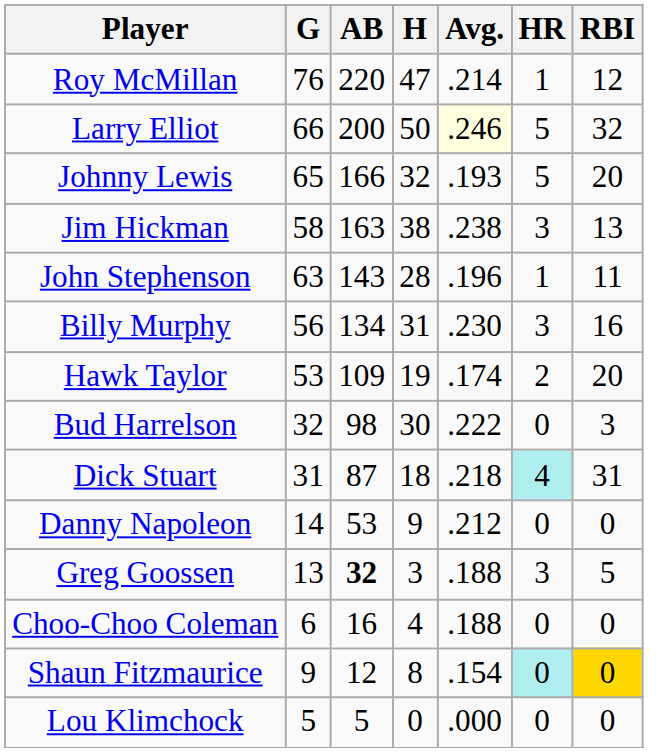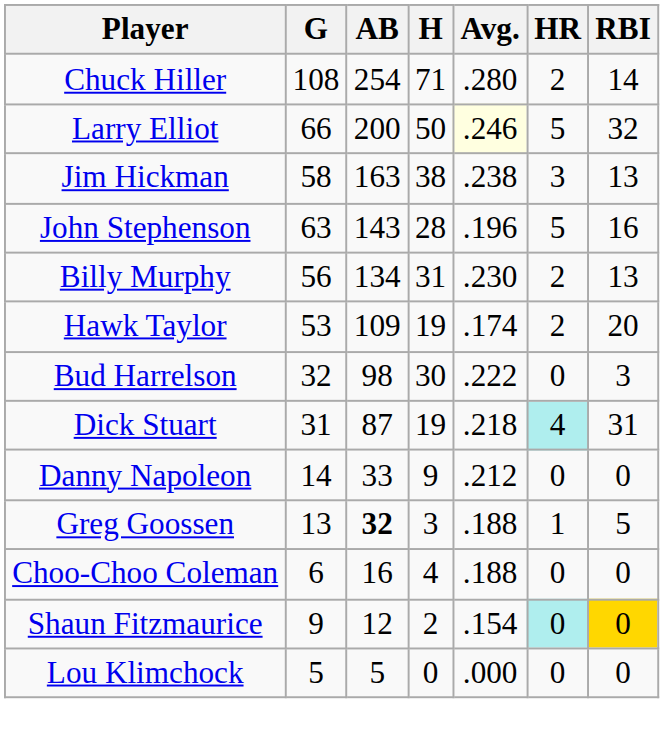+ row: (145, 78)
- row: (145, 78)
- row: (145, 177)
(542, 276) 1 -> (558, 227) 5
(607, 276) 11 -> (623, 227) 16
(542, 326) 3 -> (558, 276) 2
(607, 326) 16 -> (623, 276) 13
(415, 474) 18 -> (431, 425) 19
(362, 524) 53 -> (377, 474) 33
(542, 573) 3 -> (558, 524) 1
(415, 672) 8 -> (431, 623) 2
